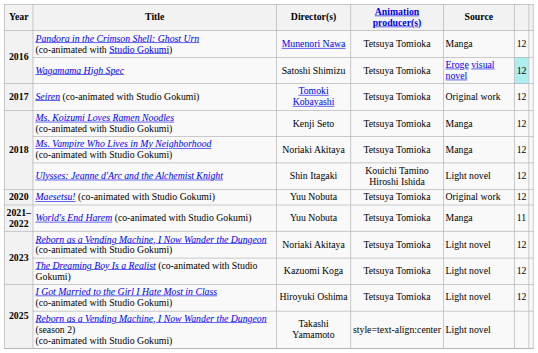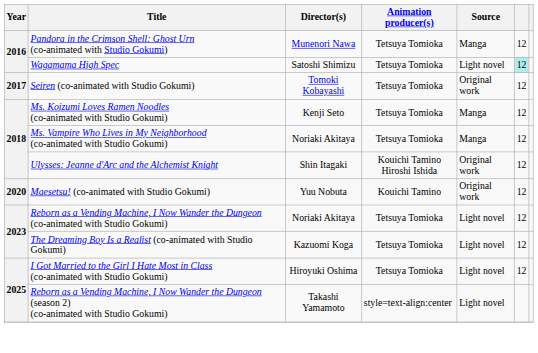(470, 70) Eroge visual novel -> (482, 65) Light novel
(468, 176) Light novel -> (476, 165) Original work
(397, 197) Tetsuya Tomioka -> (409, 191) Kouichi Tamino
- row: (143, 218)
